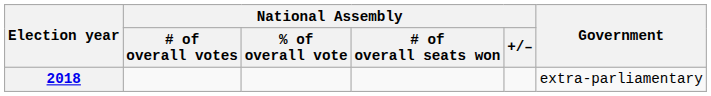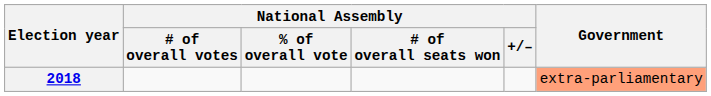(621, 79) no background -> (621, 79) lightsalmon background
